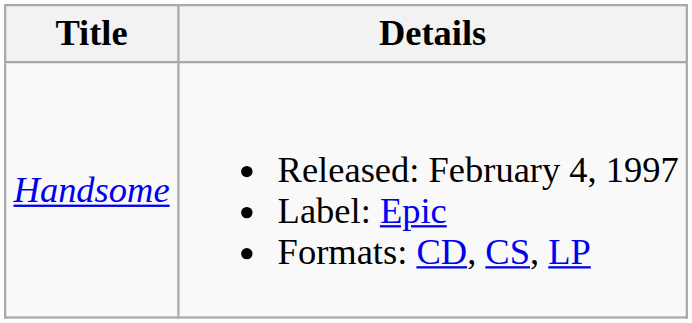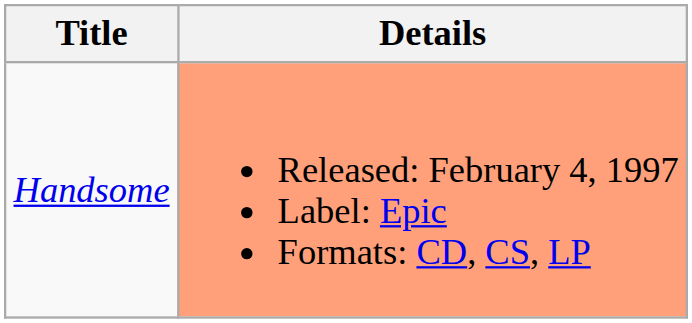(433, 210) no background -> (433, 210) lightsalmon background
